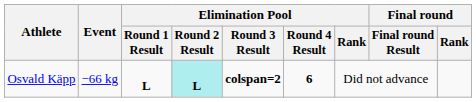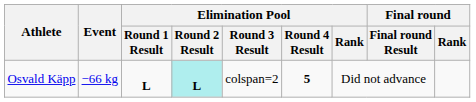(253, 79) bold -> (252, 79) normal
(309, 79) 6 -> (307, 79) 5
